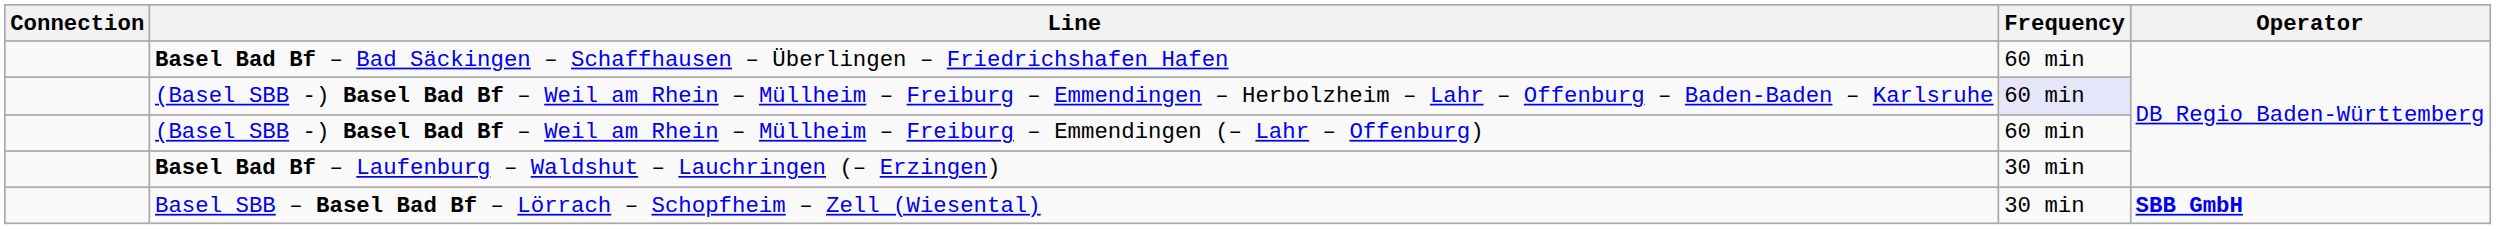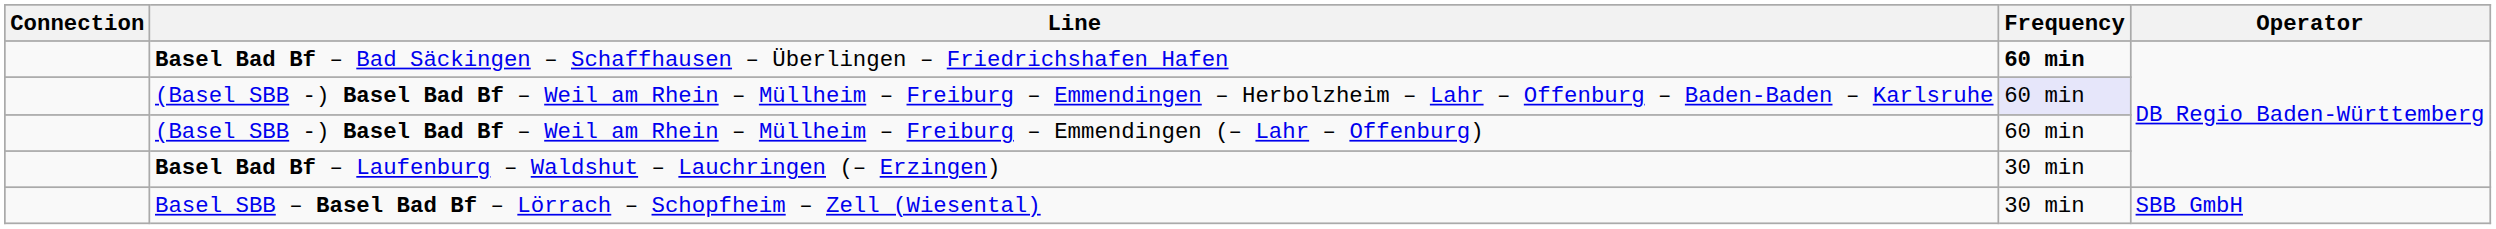(2044, 60) normal -> (2044, 60) bold
(2189, 205) bold -> (2189, 205) normal
